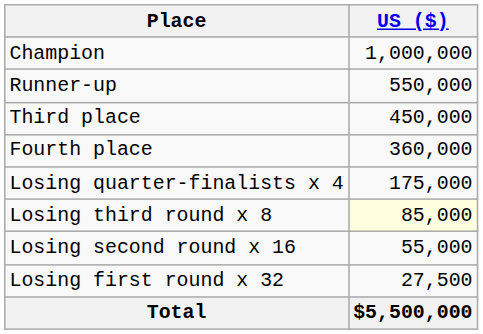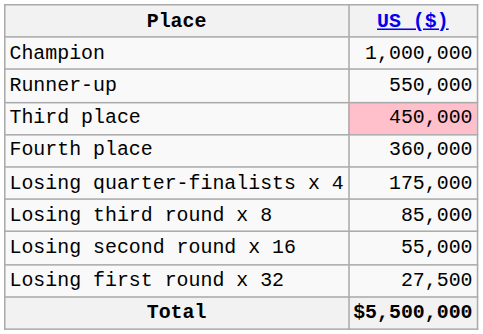(431, 118) no background -> (431, 118) pink background
(437, 215) lightyellow background -> (437, 215) no background
